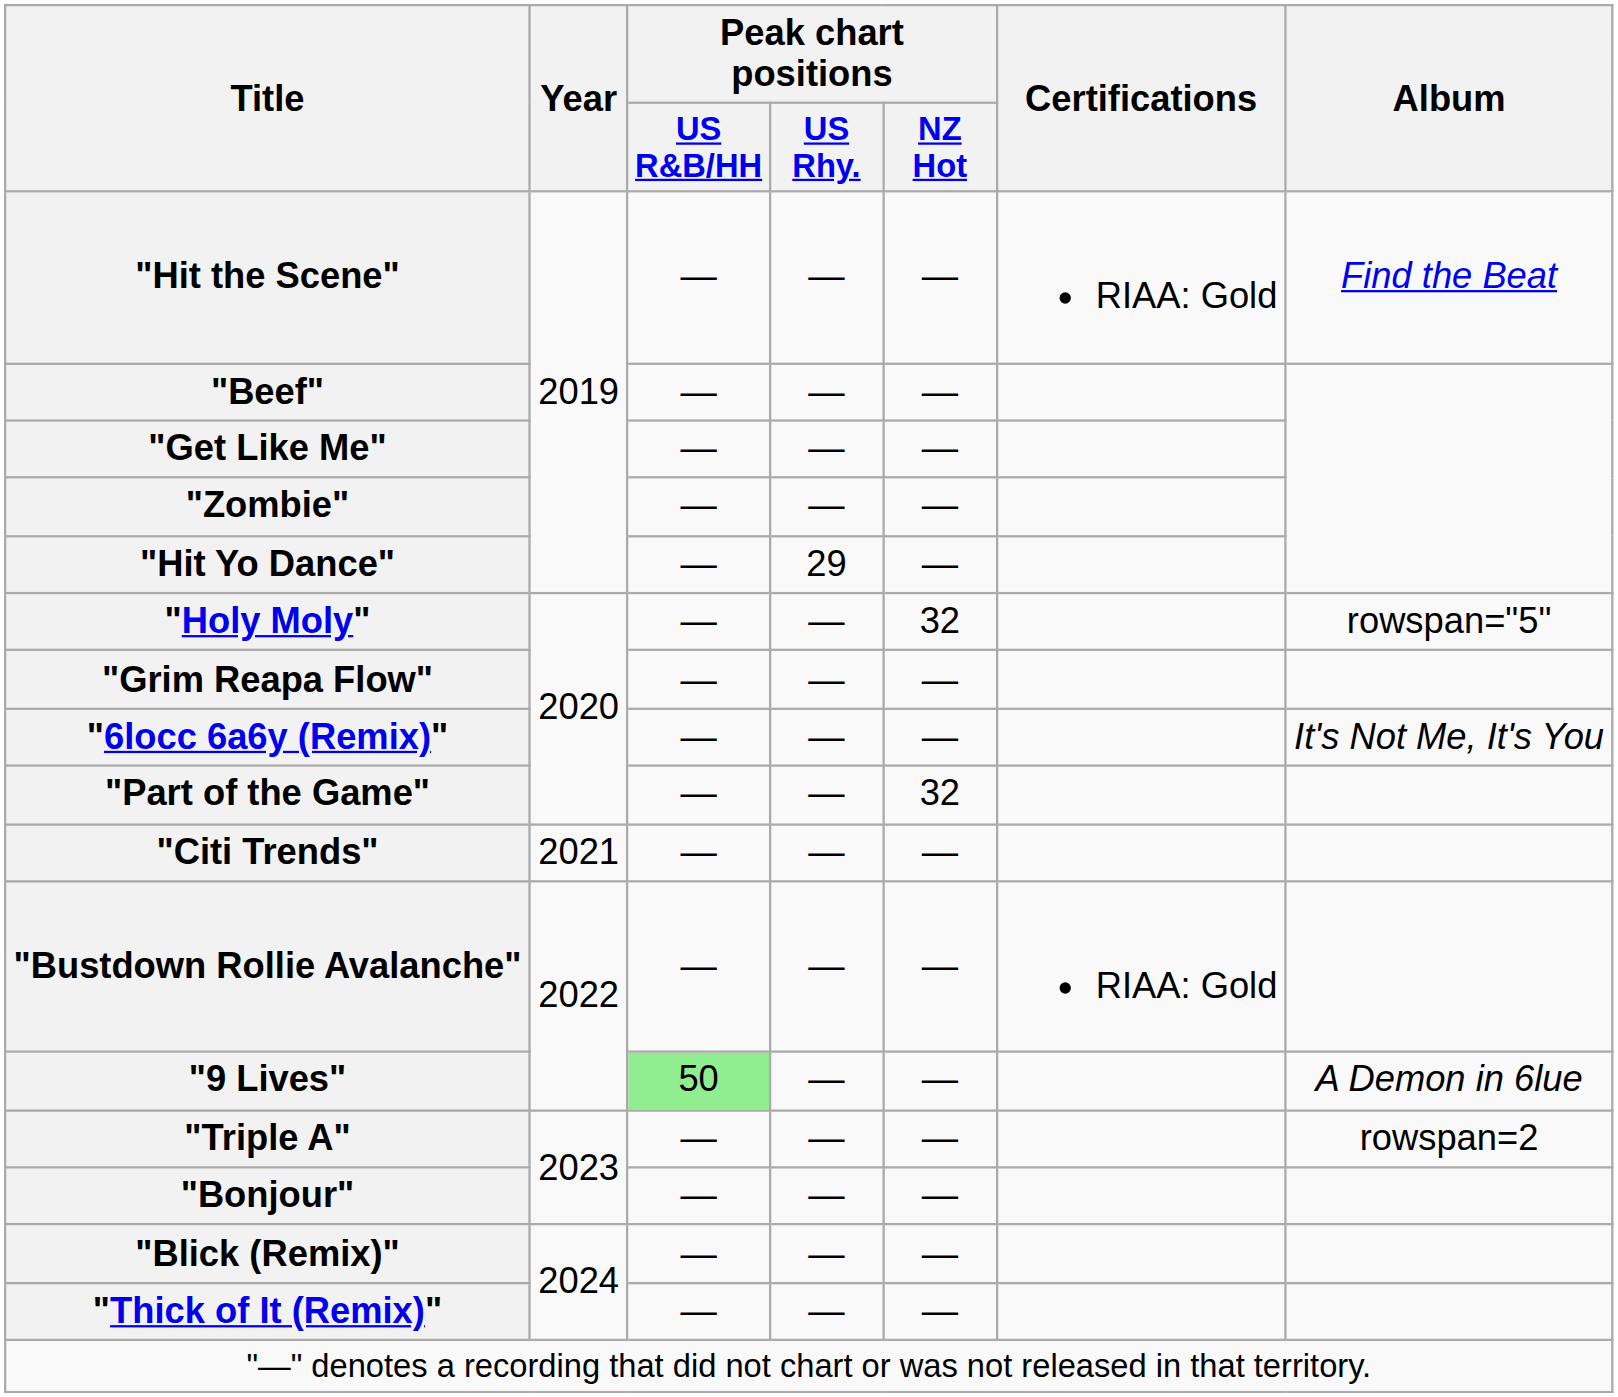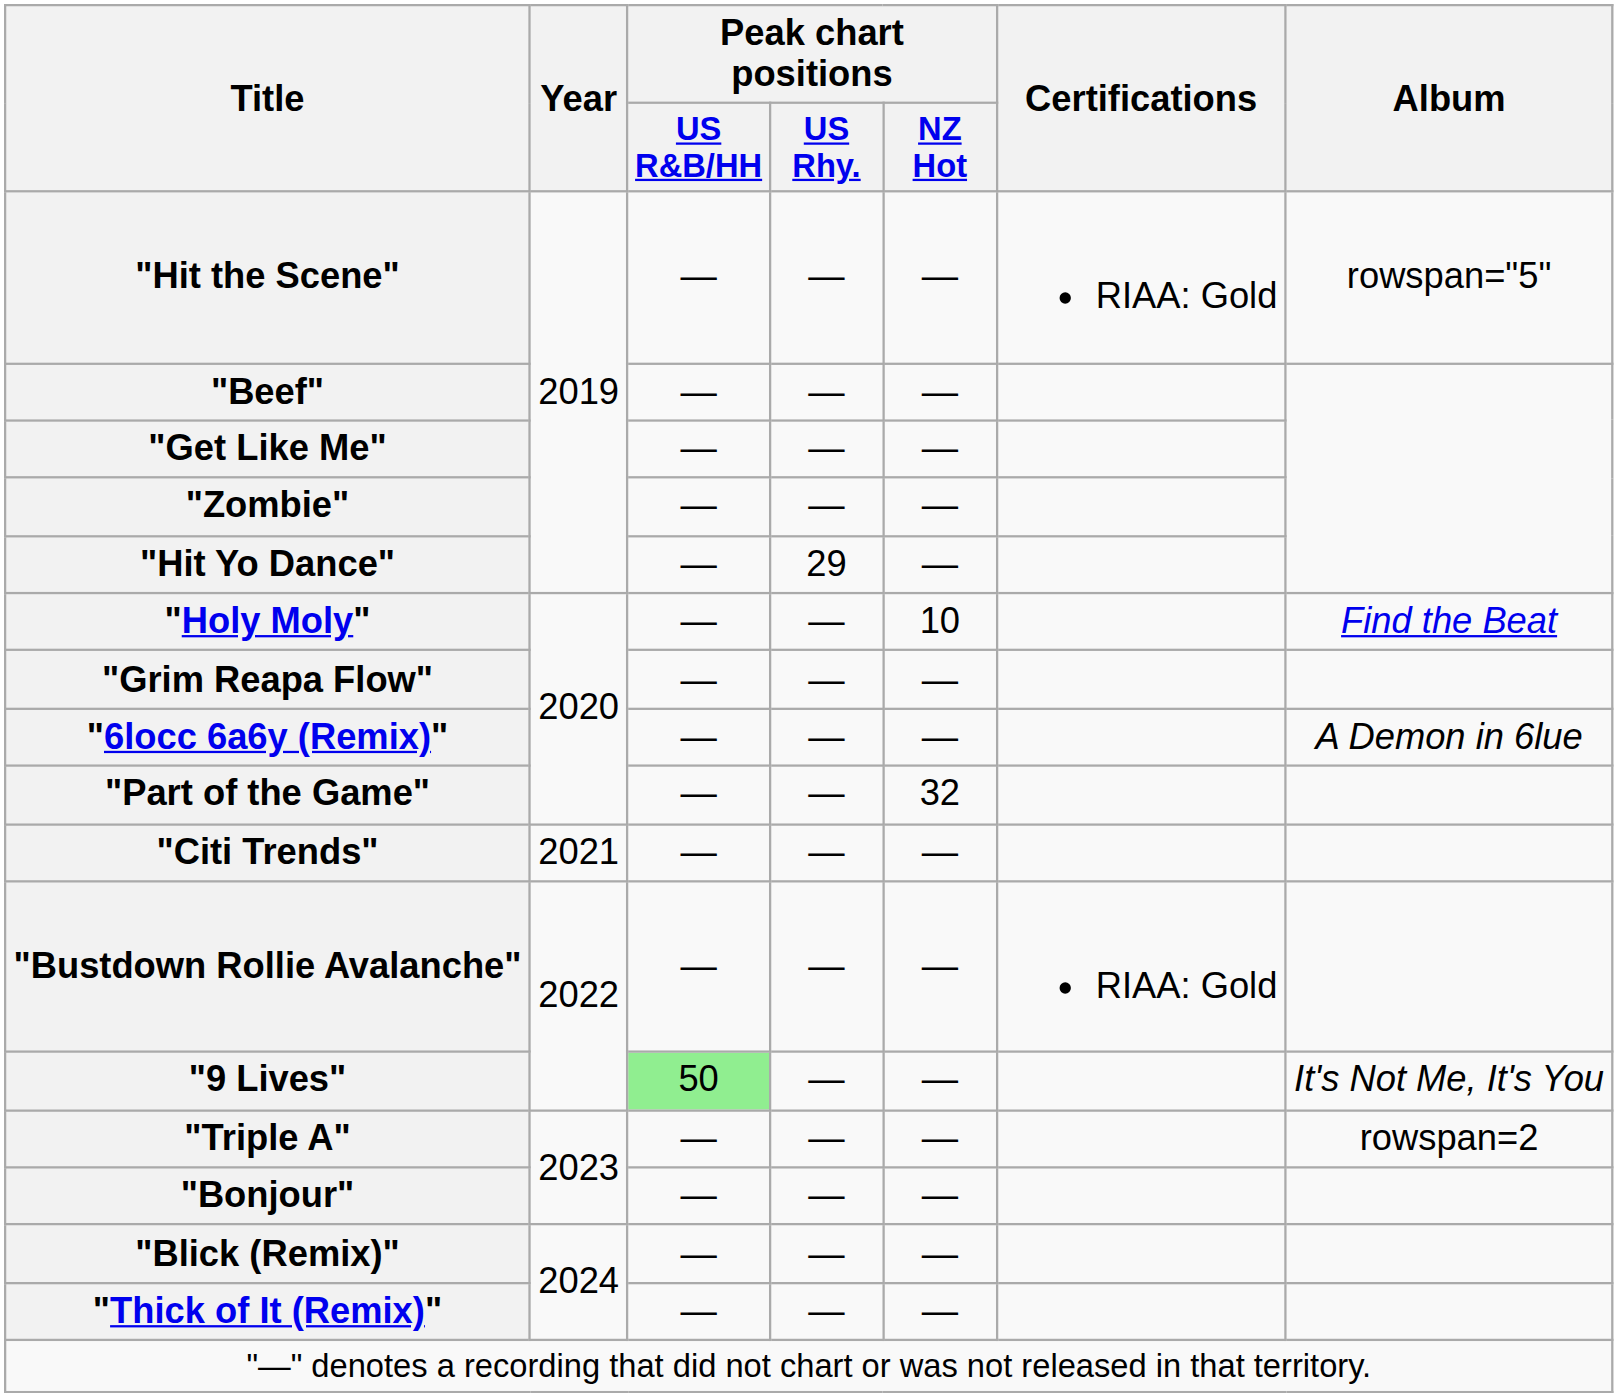(1449, 276) Find the Beat -> (1449, 276) rowspan="5"
(940, 621) 32 -> (940, 621) 10
(1449, 621) rowspan="5" -> (1449, 621) Find the Beat
(1449, 736) It's Not Me, It's You -> (1449, 736) A Demon in 6lue
(1449, 1080) A Demon in 6lue -> (1449, 1080) It's Not Me, It's You
